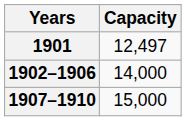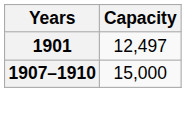- row: (52, 73)
